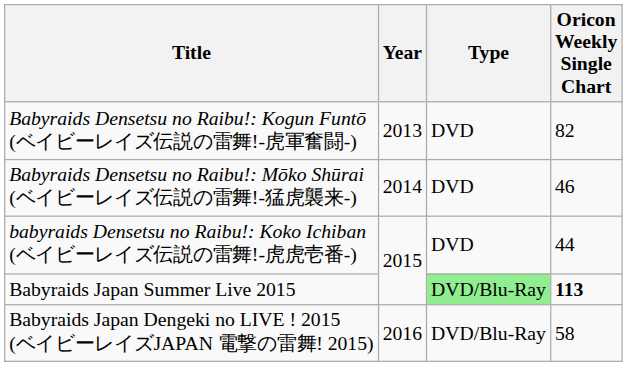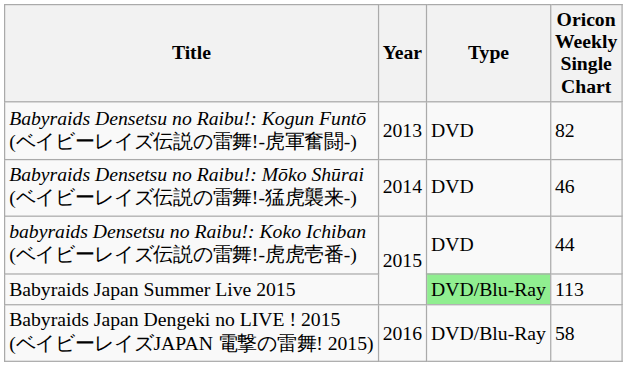(569, 288) bold -> (569, 288) normal
